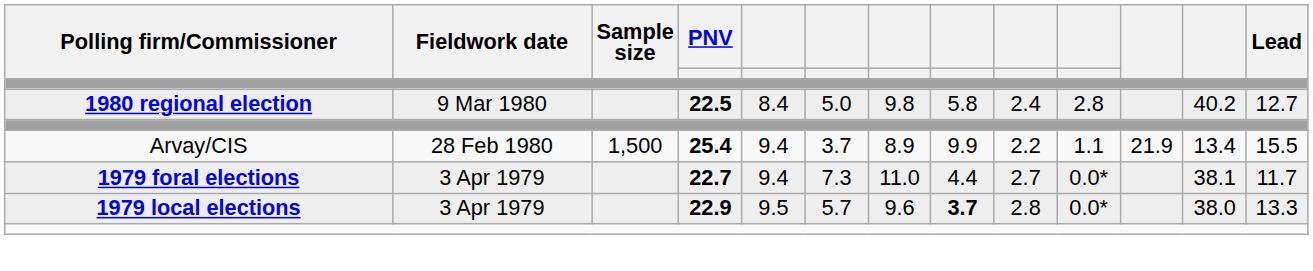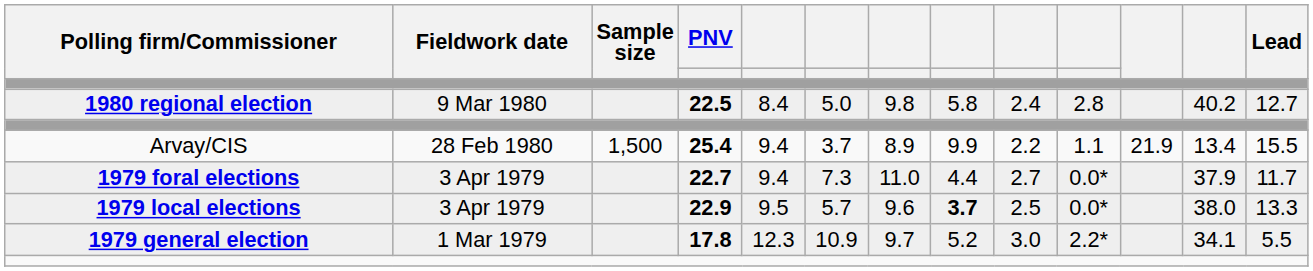(1215, 177) 38.1 -> (1215, 177) 37.9
(1026, 209) 2.8 -> (1026, 209) 2.5
+ row: (199, 240)
